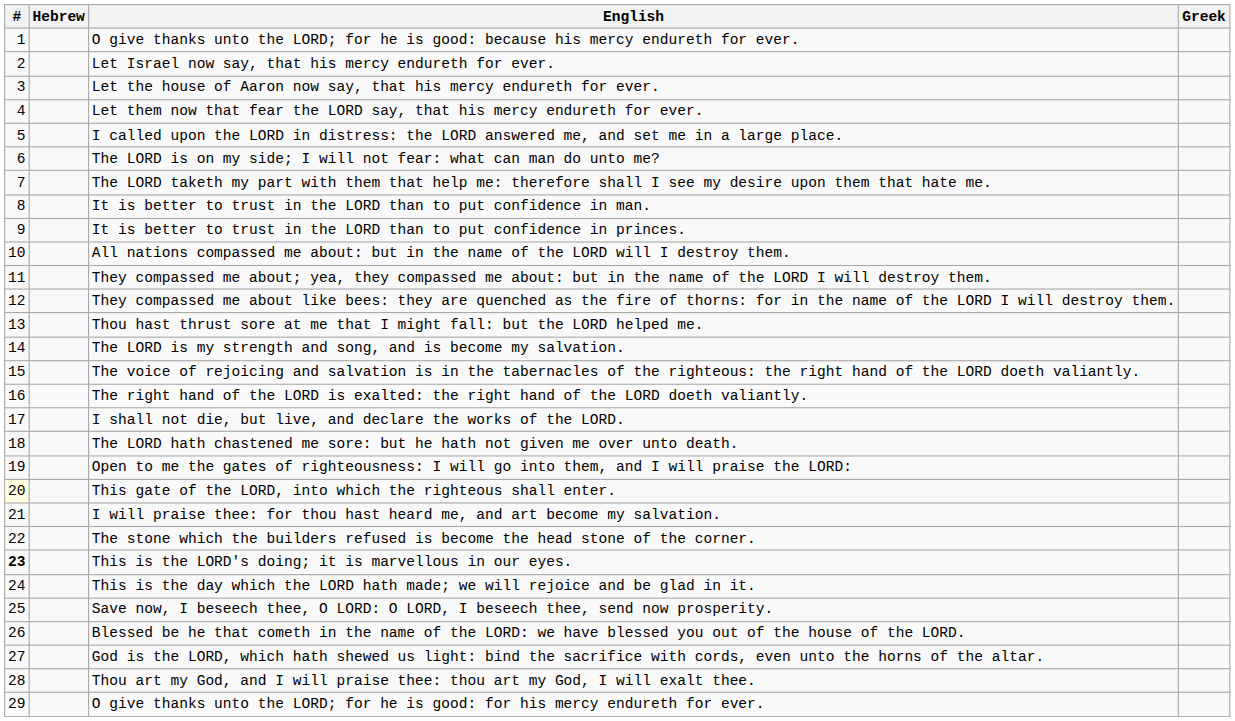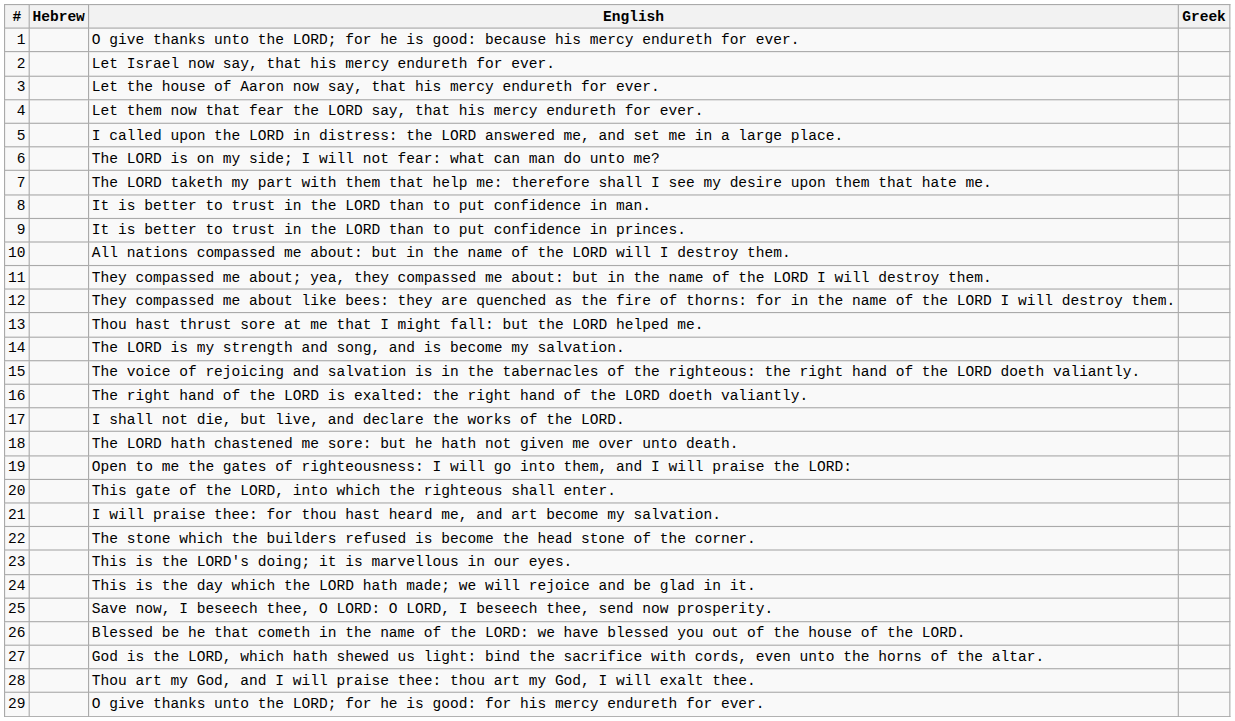(17, 491) lightyellow background -> (17, 491) no background
(17, 562) bold -> (17, 562) normal
